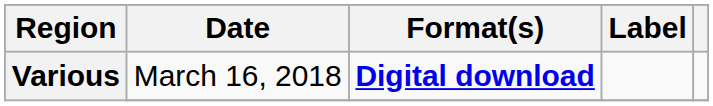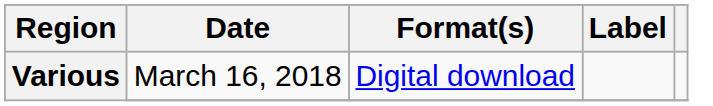(475, 75) bold -> (465, 75) normal
